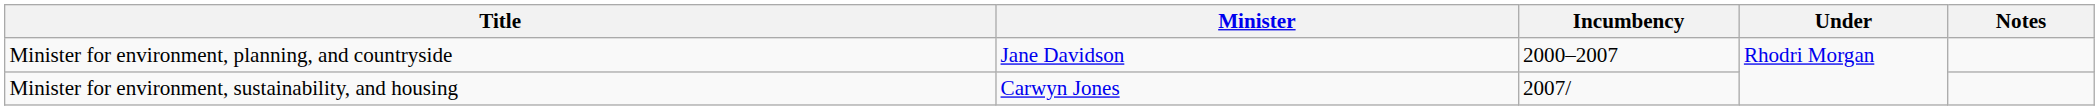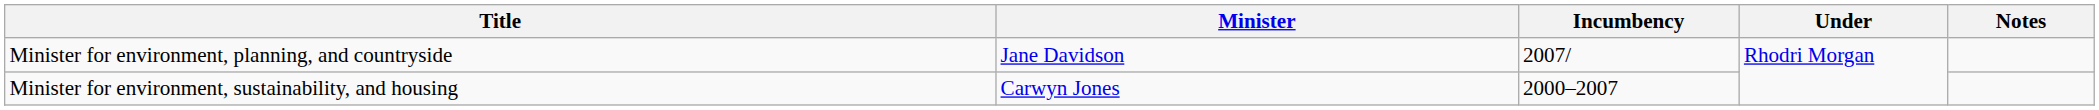(1570, 54) 2000–2007 -> (1547, 54) 2007/
(1547, 88) 2007/ -> (1570, 88) 2000–2007
